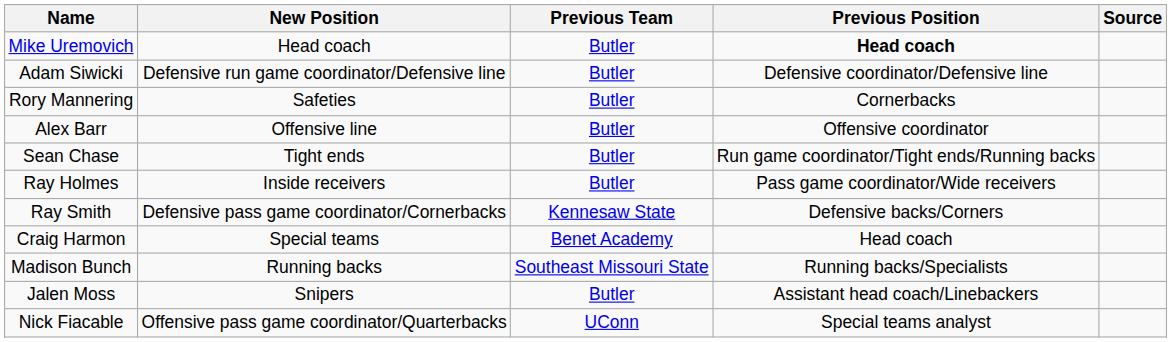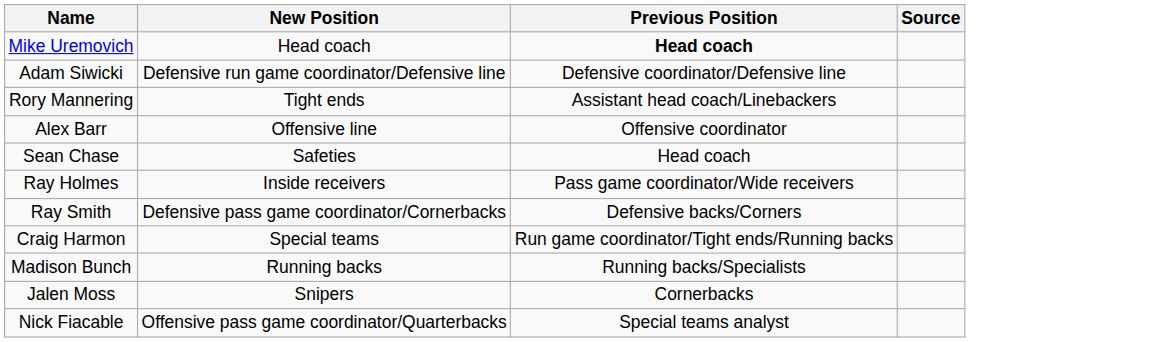- column: (612, 18)
(324, 101) Safeties -> (324, 101) Tight ends
(906, 101) Cornerbacks -> (704, 101) Assistant head coach/Linebackers
(324, 156) Tight ends -> (324, 156) Safeties
(906, 156) Run game coordinator/Tight ends/Running backs -> (704, 156) Head coach
(906, 239) Head coach -> (704, 239) Run game coordinator/Tight ends/Running backs
(906, 294) Assistant head coach/Linebackers -> (704, 294) Cornerbacks
